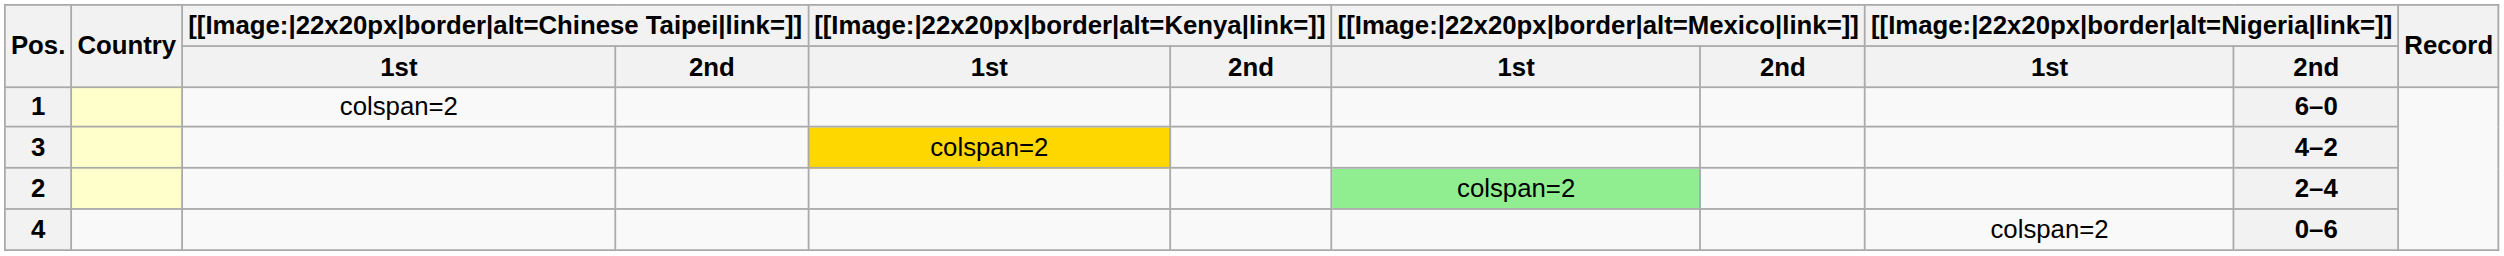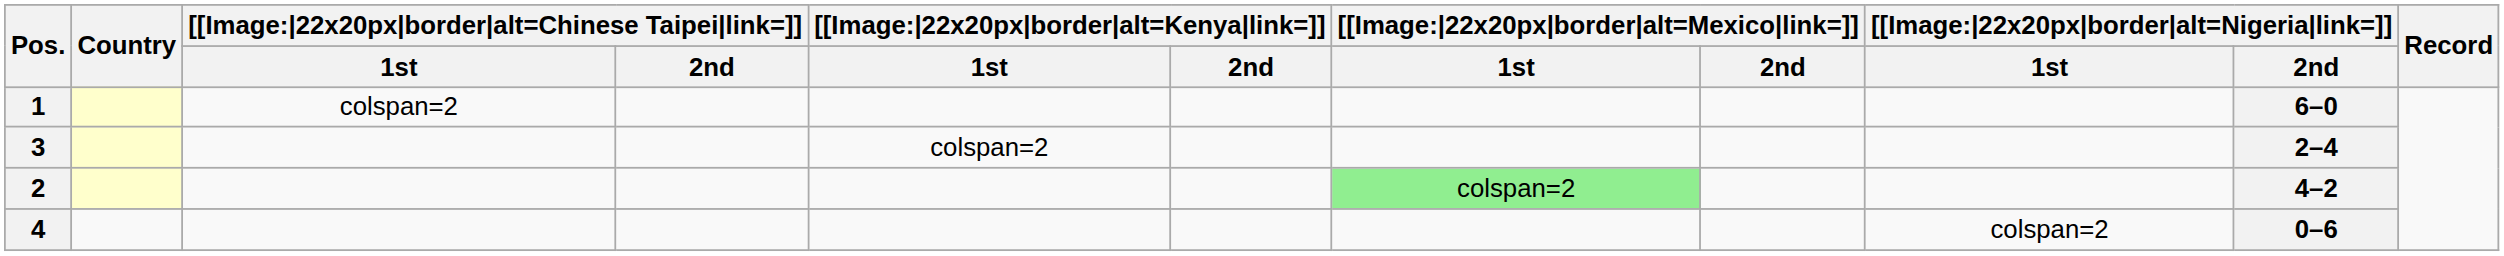(989, 148) gold background -> (989, 148) no background
(2316, 148) 4–2 -> (2316, 148) 2–4
(2316, 189) 2–4 -> (2316, 189) 4–2
